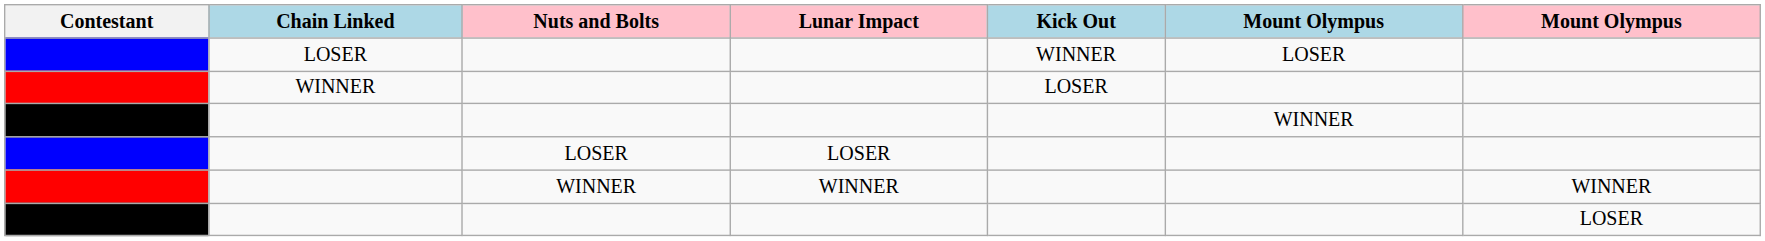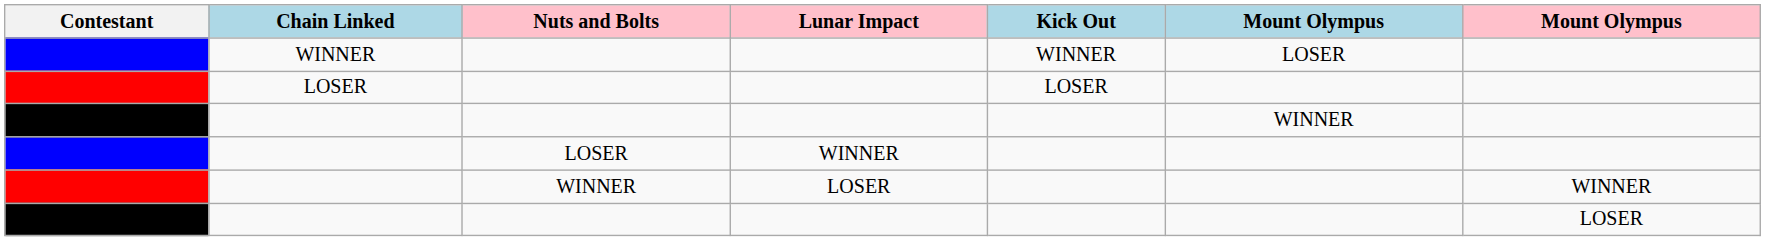(335, 54) LOSER -> (335, 54) WINNER
(335, 87) WINNER -> (335, 87) LOSER
(859, 153) LOSER -> (859, 153) WINNER
(859, 186) WINNER -> (859, 186) LOSER
